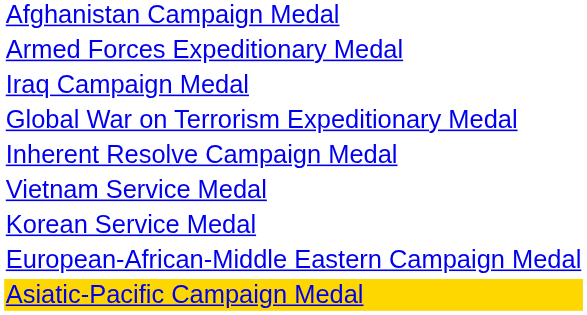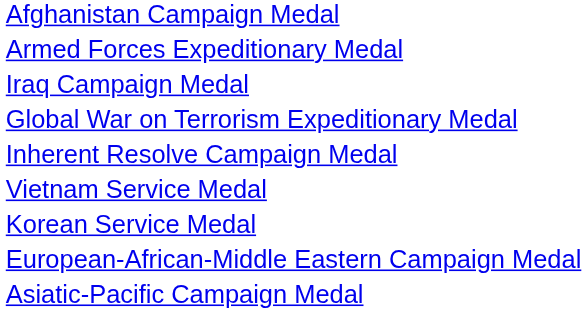(185, 294) gold background -> (185, 294) no background
